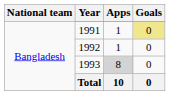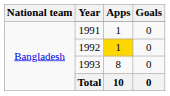(149, 30) khaki background -> (149, 30) no background
(118, 47) no background -> (118, 47) gold background
(118, 64) lightgrey background -> (118, 64) no background
